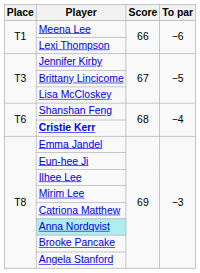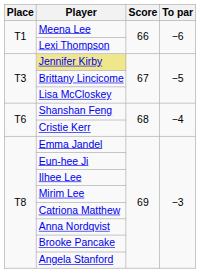(70, 62) no background -> (70, 62) khaki background
(67, 128) bold -> (65, 128) normal
(74, 227) paleturquoise background -> (74, 227) no background
